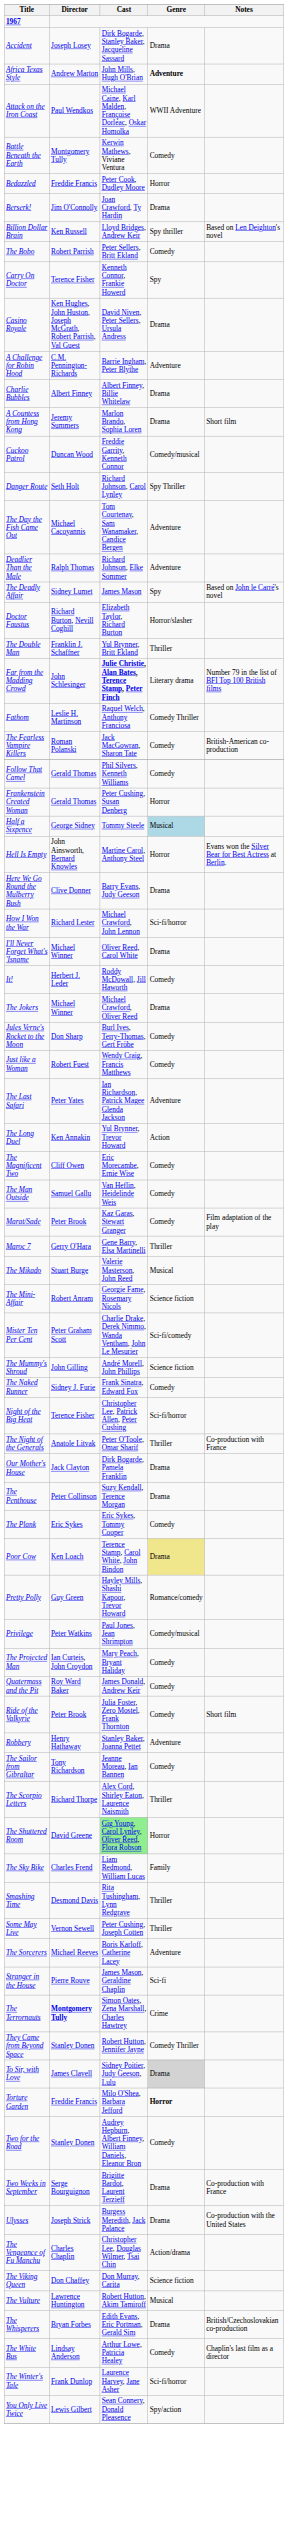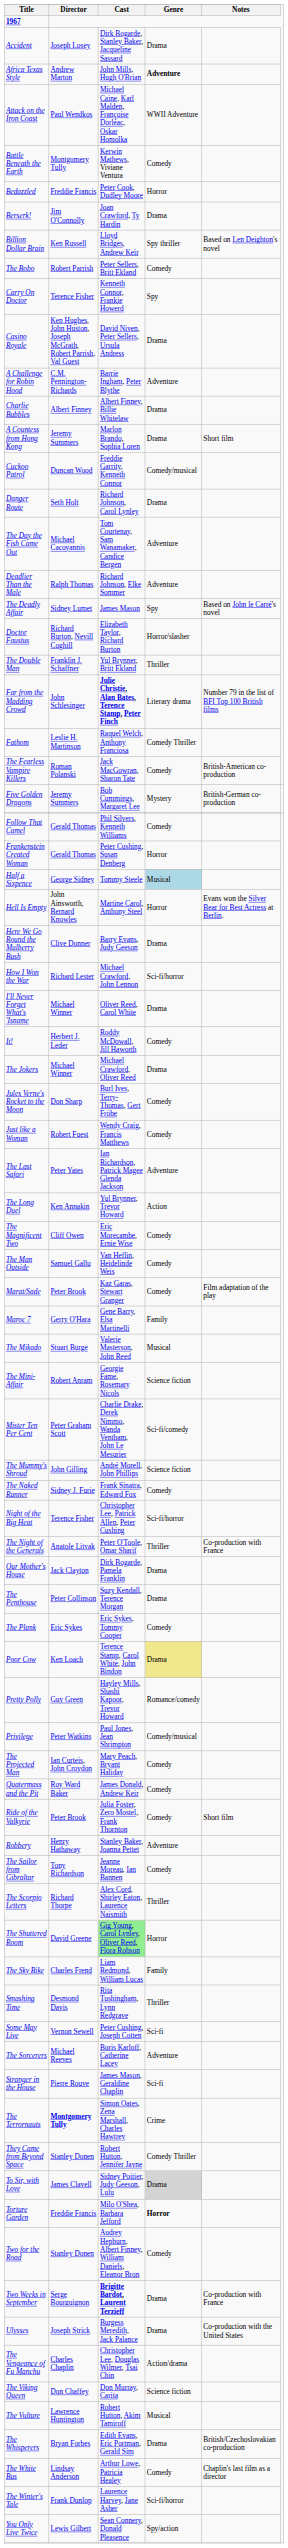(167, 486) Spy Thriller -> (157, 503) Drama
+ row: (24, 798)
(161, 1246) Thriller -> (157, 1320) Family
(161, 1928) Thriller -> (155, 2031) Sci-fi
(113, 2187) normal -> (113, 2299) bold
